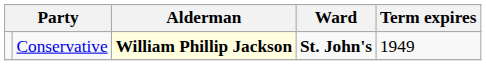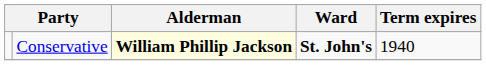(397, 45) 1949 -> (397, 45) 1940
